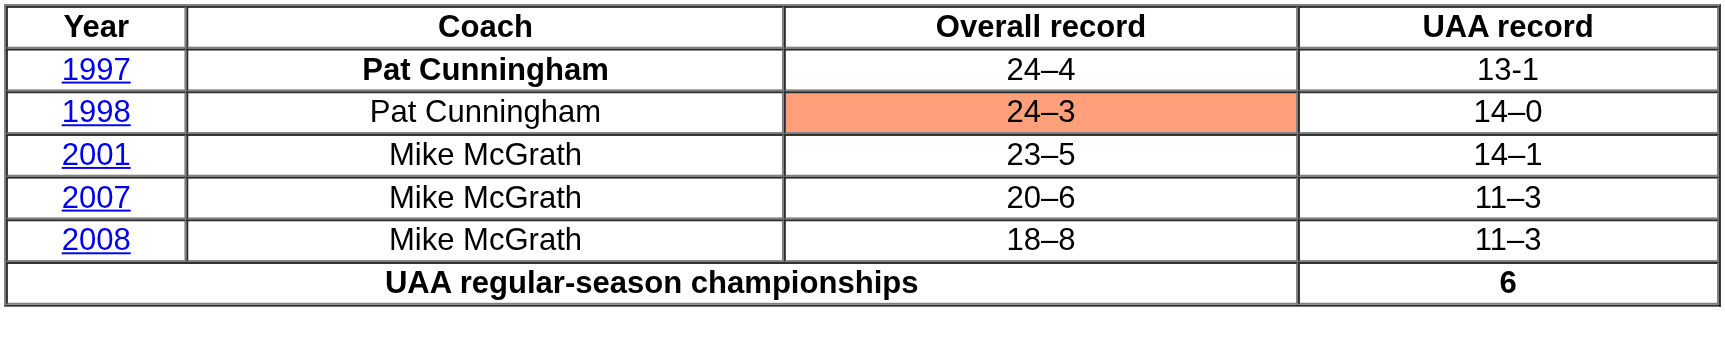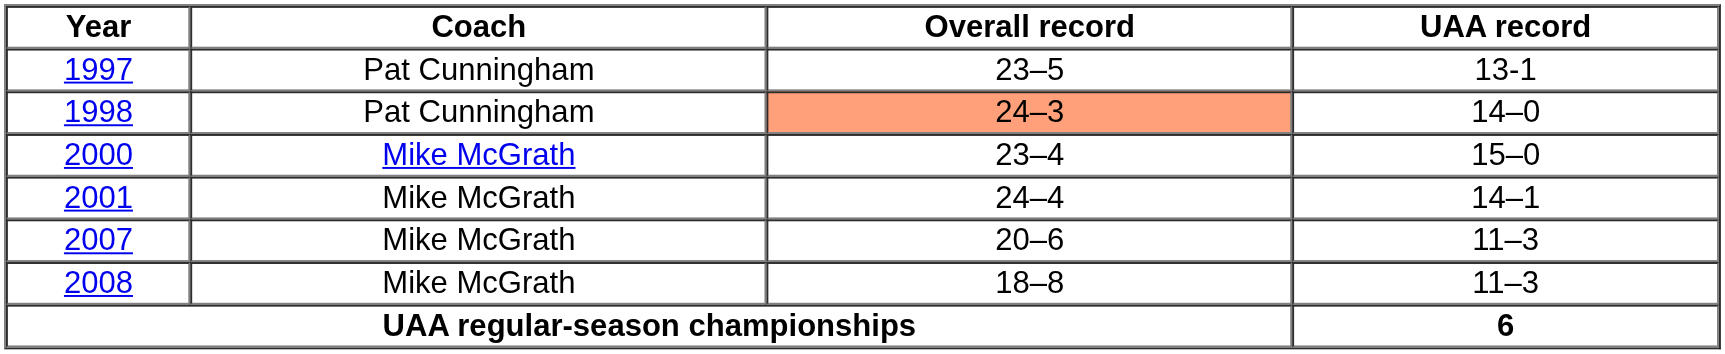(485, 69) bold -> (479, 69) normal
(1041, 69) 24–4 -> (1030, 69) 23–5
+ row: (98, 154)
(1041, 154) 23–5 -> (1030, 197) 24–4
